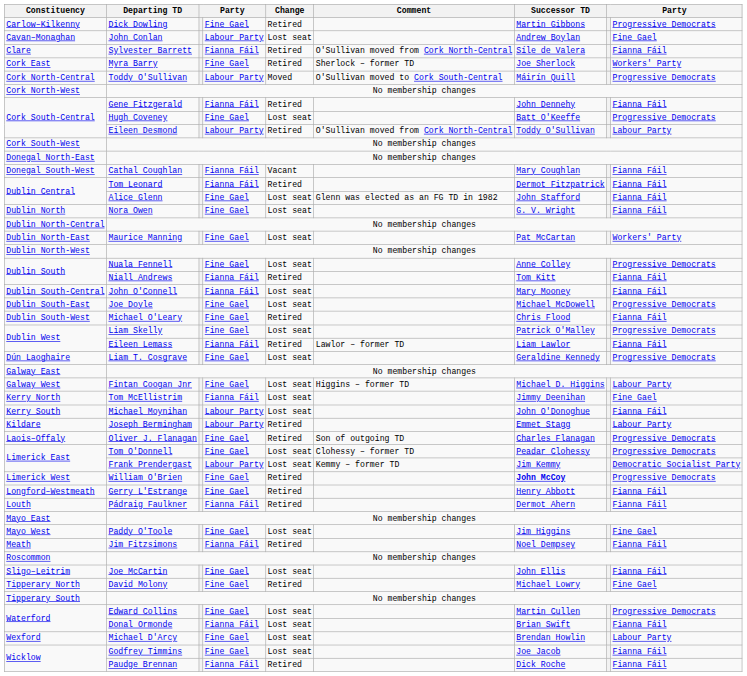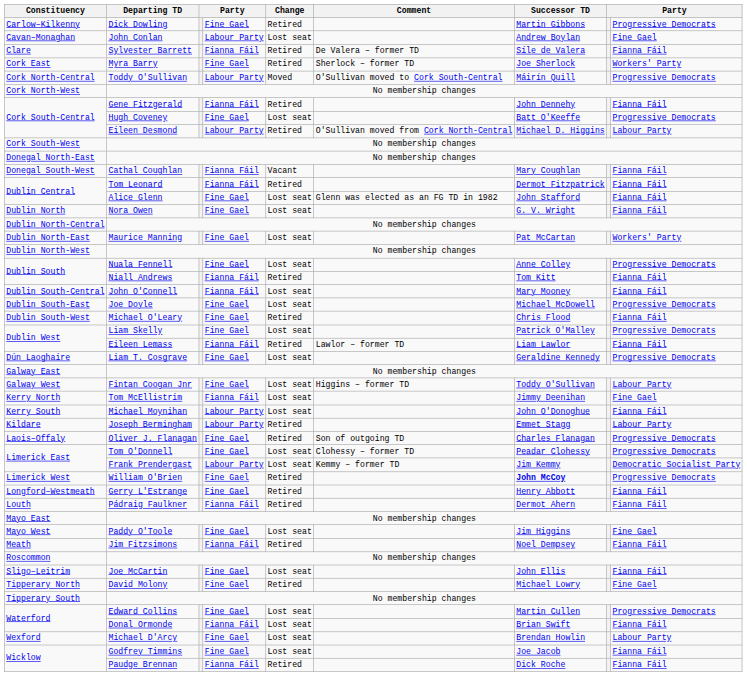(414, 51) O'Sullivan moved from Cork North-Central -> (367, 51) De Valera – former TD
(556, 131) Toddy O'Sullivan -> (560, 131) Michael D. Higgins
(560, 385) Michael D. Higgins -> (556, 385) Toddy O'Sullivan
